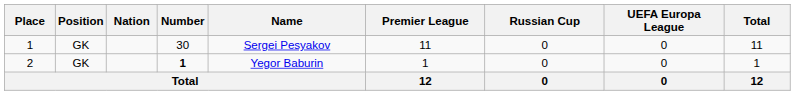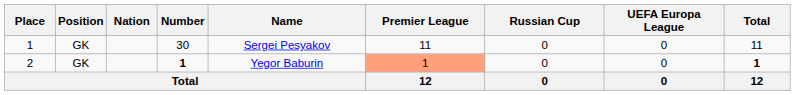(425, 63) no background -> (425, 63) lightsalmon background
(757, 63) normal -> (757, 63) bold
